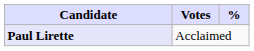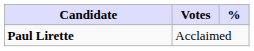(41, 35) lavender background -> (41, 35) no background
